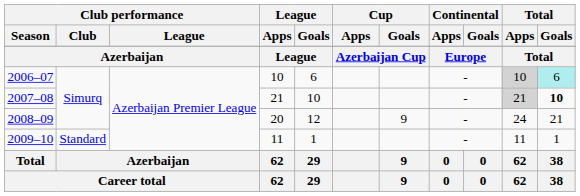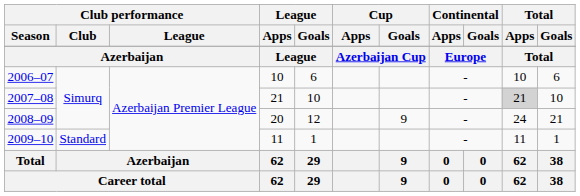(520, 77) lightgrey background -> (520, 77) no background
(556, 77) paleturquoise background -> (556, 77) no background
(556, 98) bold -> (556, 98) normal
